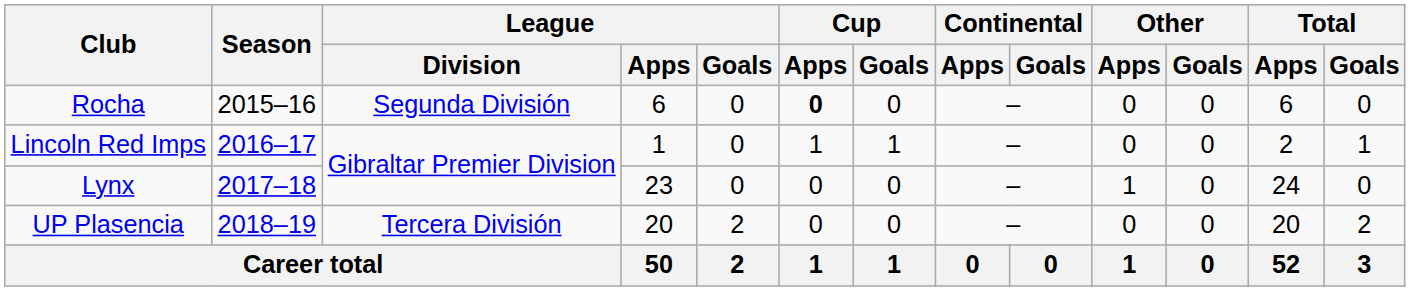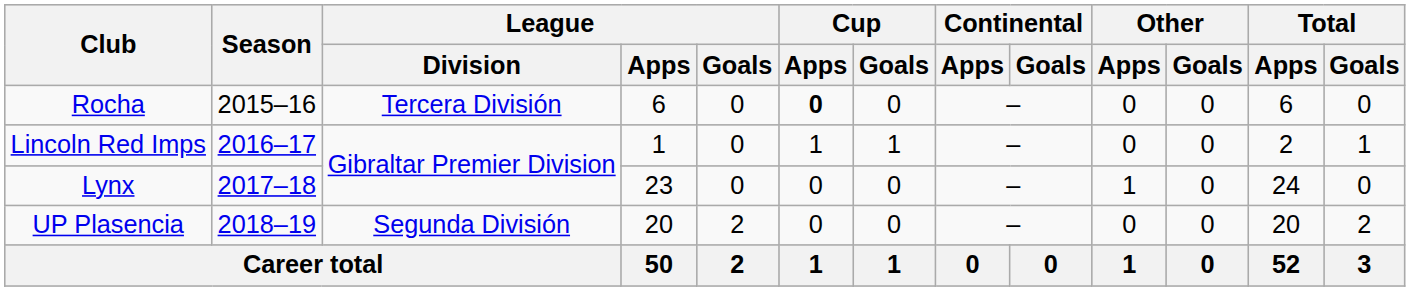(472, 104) Segunda División -> (472, 104) Tercera División
(472, 225) Tercera División -> (472, 225) Segunda División
